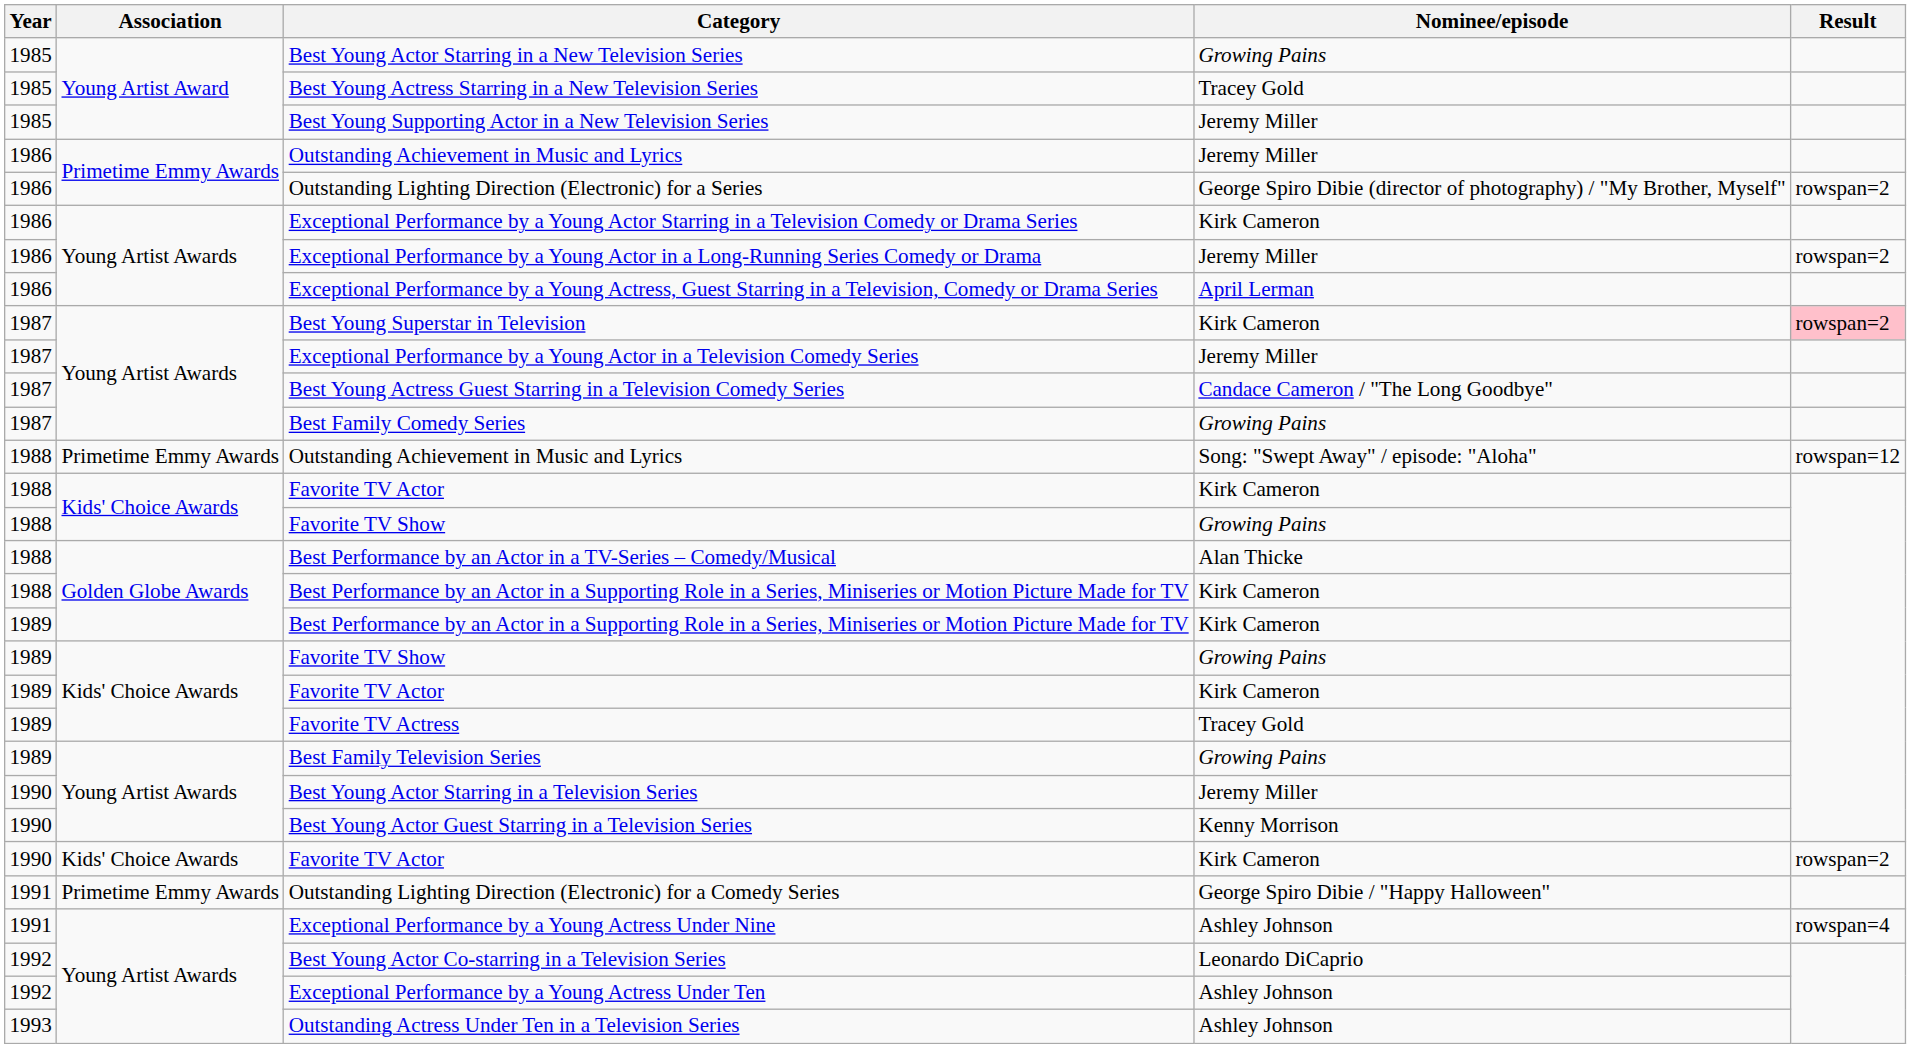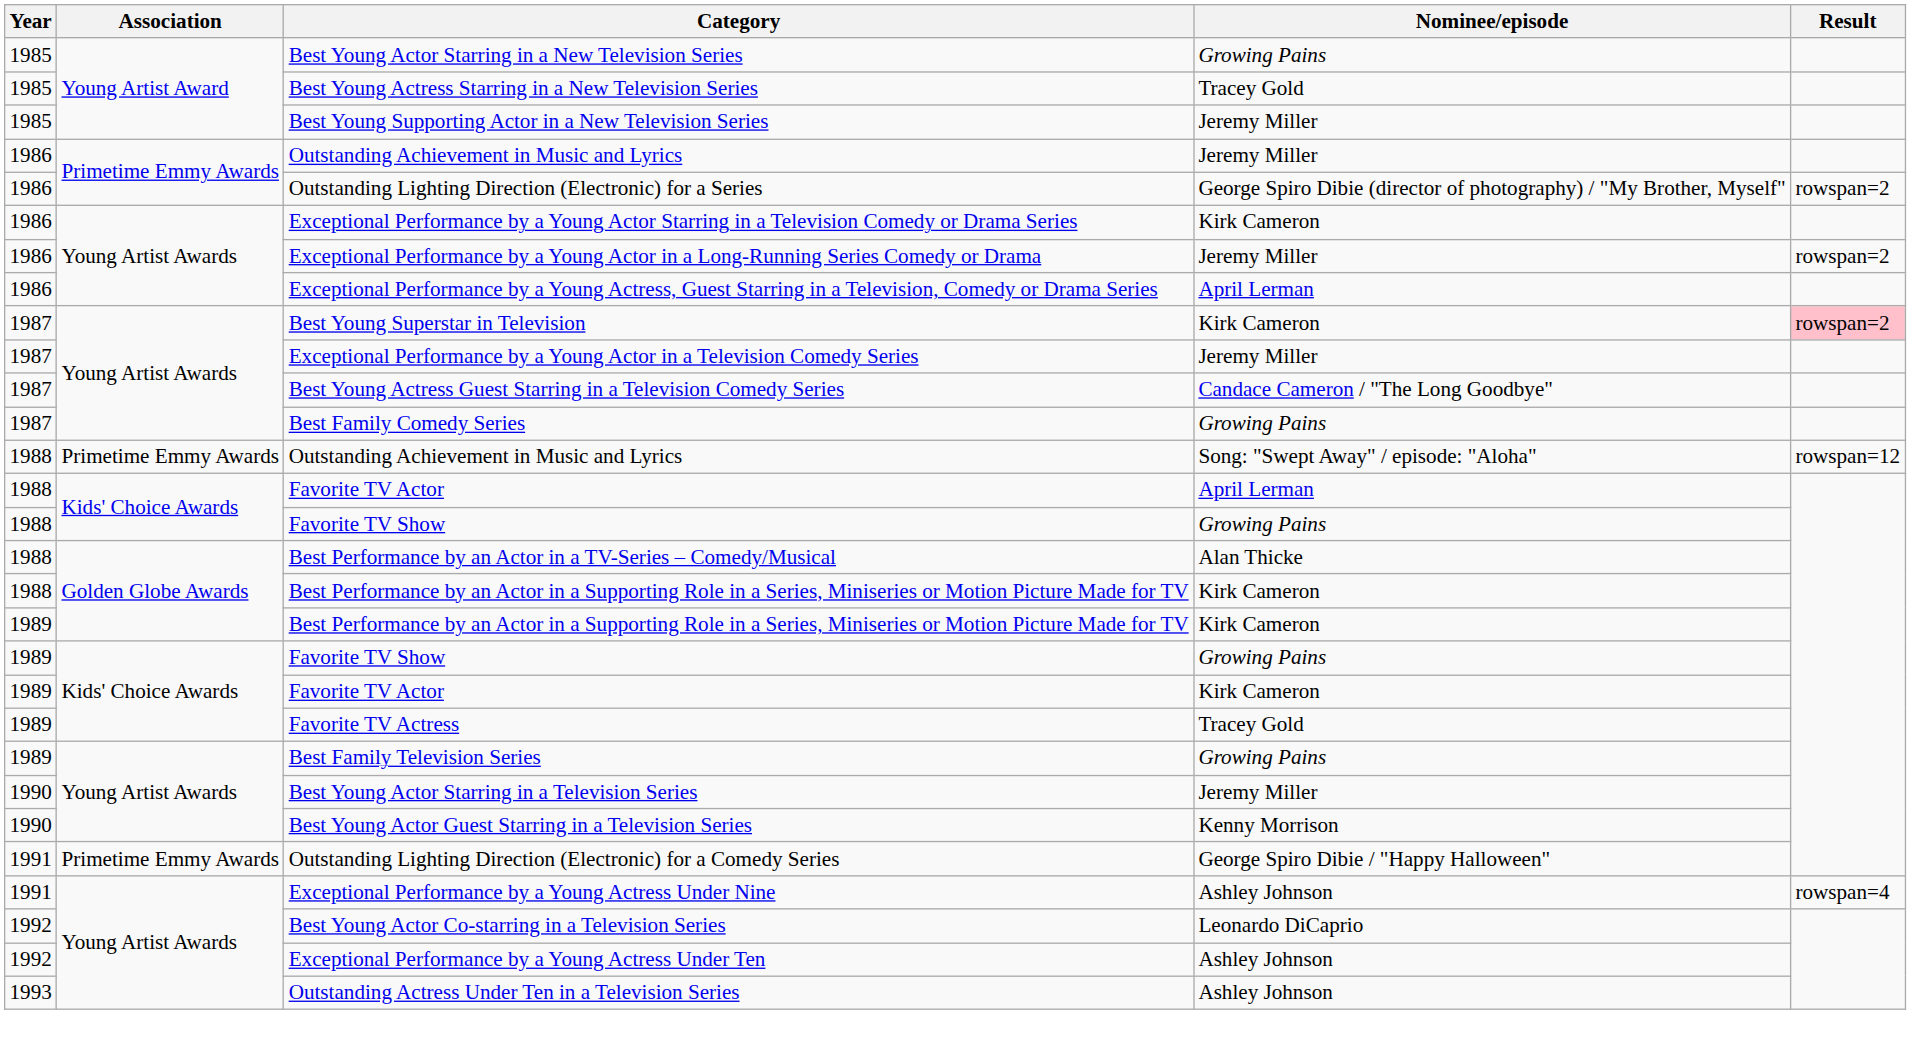(1259, 490) Kirk Cameron -> (1256, 490) April Lerman
- row: (31, 858)
